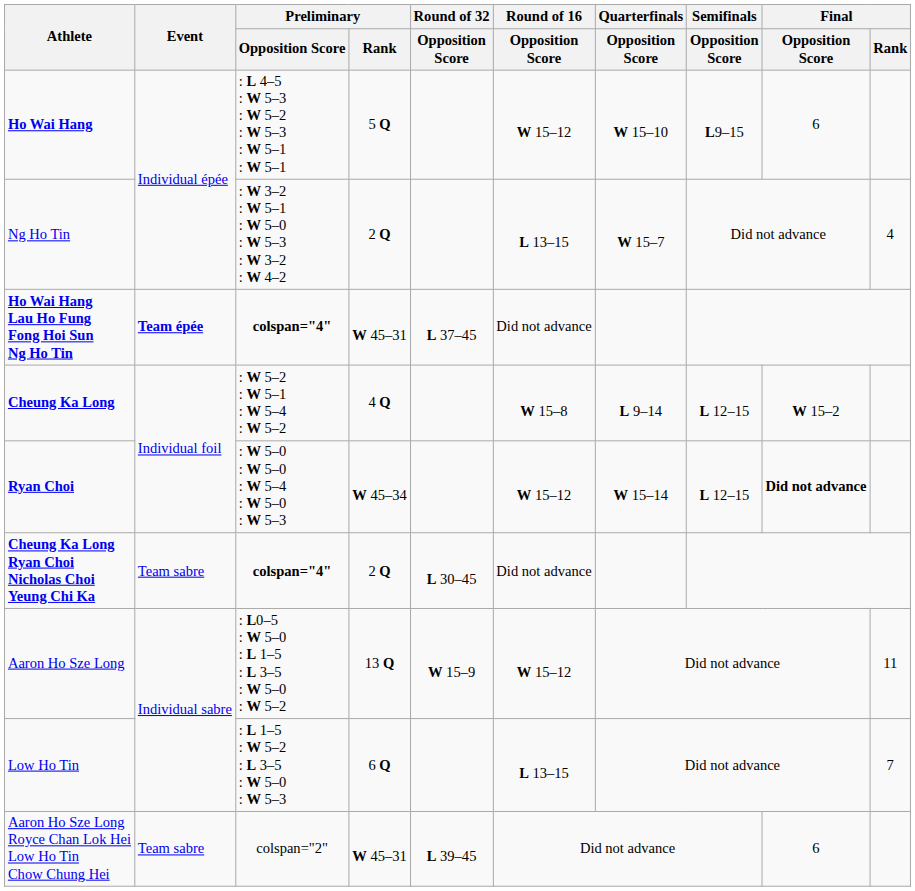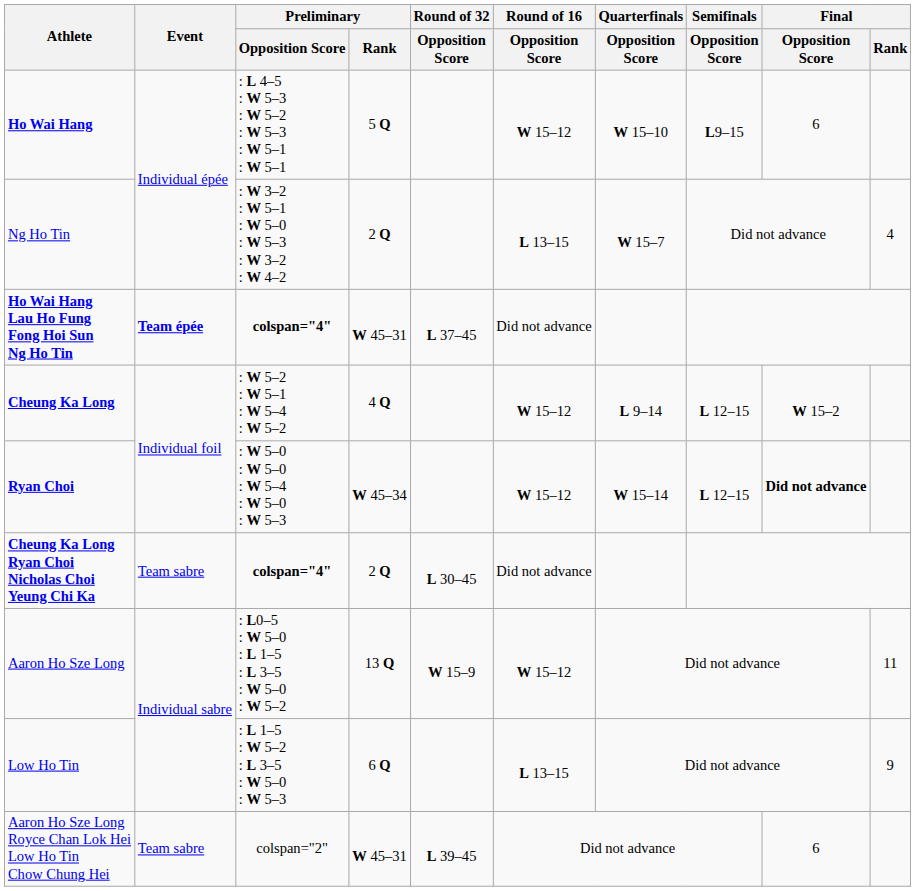(544, 411) W 15–8 -> (544, 411) W 15–12
(890, 765) 7 -> (890, 765) 9
